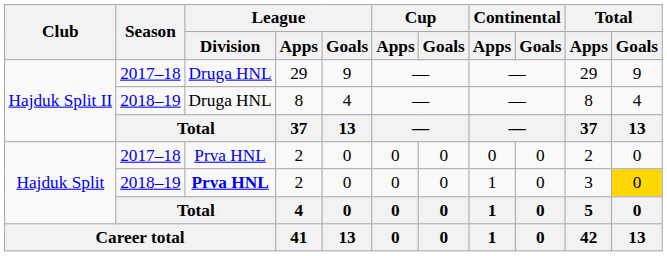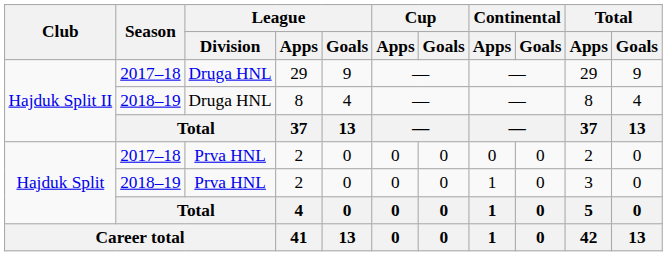(230, 182) bold -> (230, 182) normal
(637, 182) gold background -> (637, 182) no background
